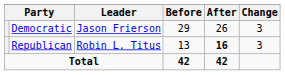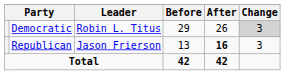(119, 29) Jason Frierson -> (119, 29) Robin L. Titus
(260, 29) no background -> (260, 29) lightgrey background
(119, 45) Robin L. Titus -> (119, 45) Jason Frierson
